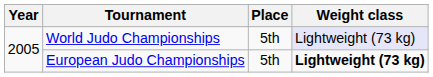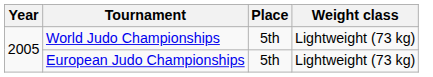(355, 38) lavender background -> (355, 38) no background
(360, 60) bold -> (355, 60) normal
